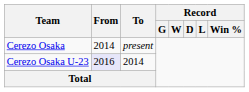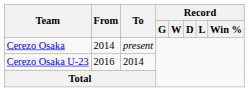(104, 62) lavender background -> (104, 62) no background
